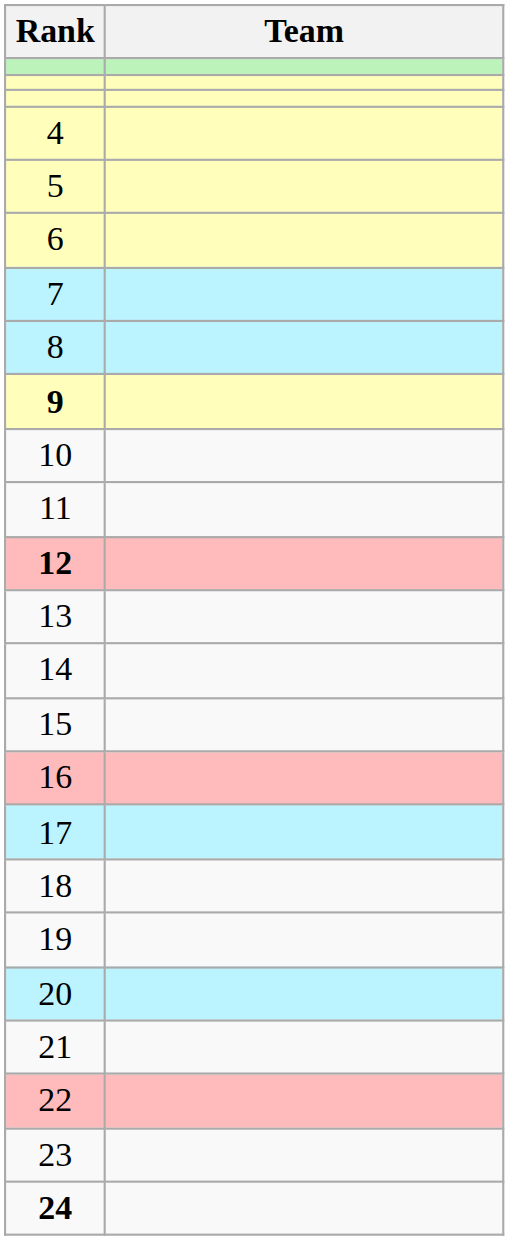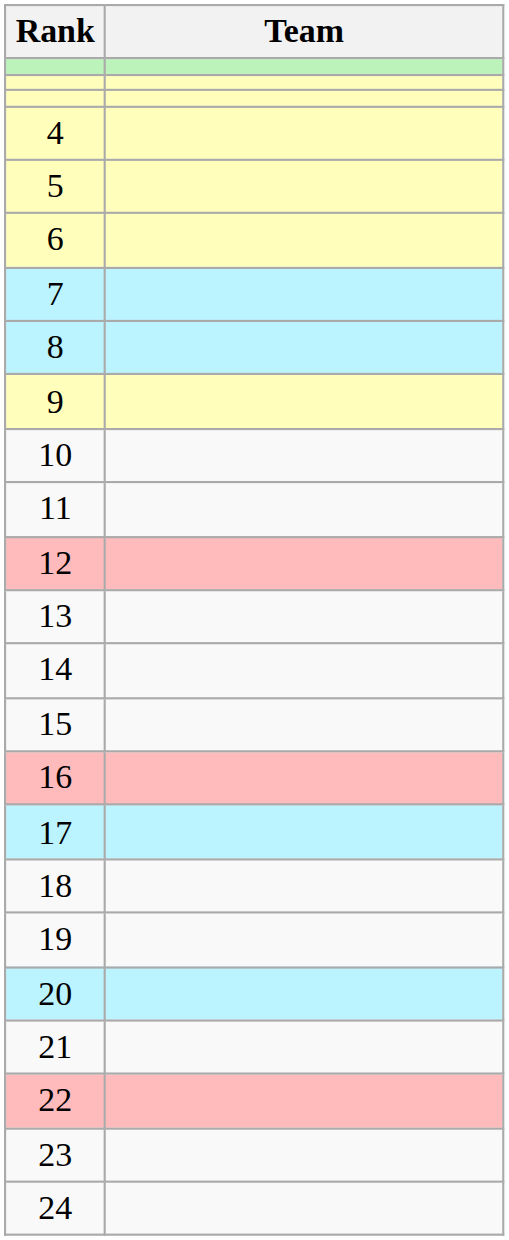(55, 401) bold -> (55, 401) normal
(55, 562) bold -> (55, 562) normal
(55, 1207) bold -> (55, 1207) normal
